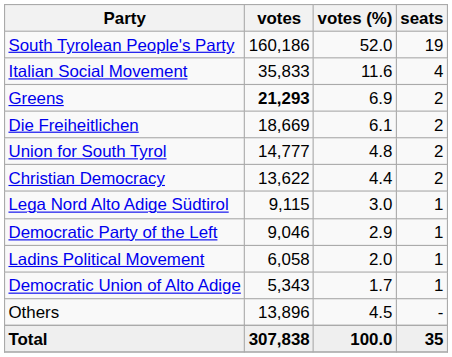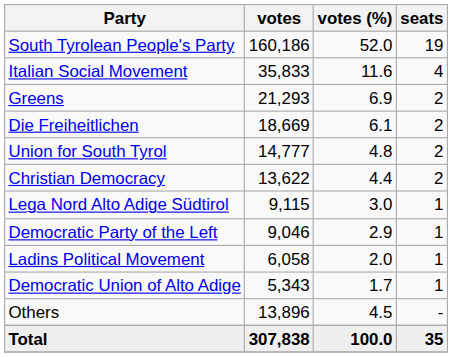(284, 98) bold -> (284, 98) normal
